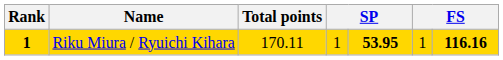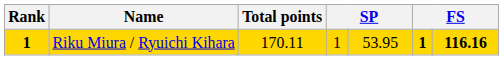(380, 42) bold -> (380, 42) normal
(422, 42) normal -> (422, 42) bold
